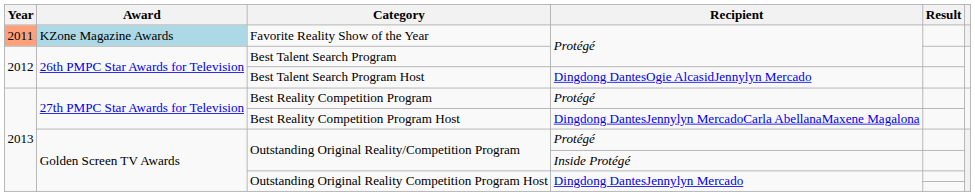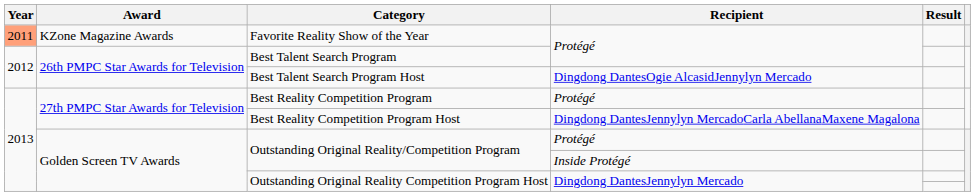(107, 35) lightblue background -> (107, 35) no background
